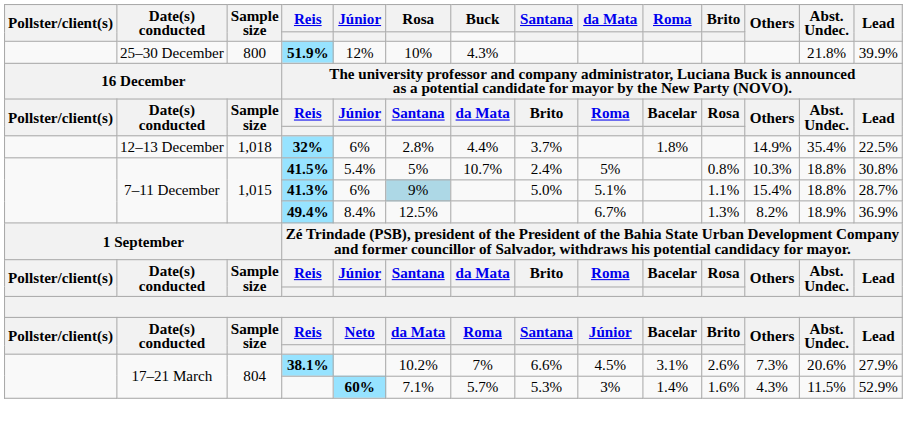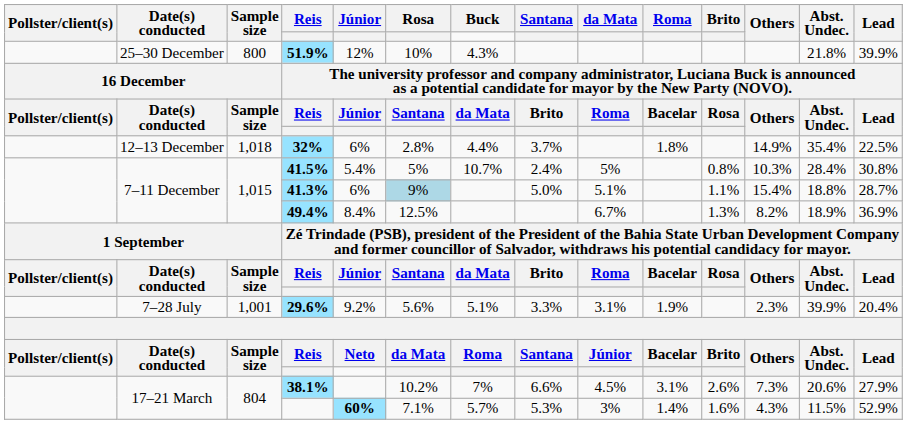(827, 169) 18.8% -> (827, 169) 28.4%
+ row: (172, 307)
